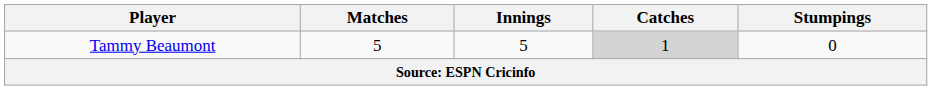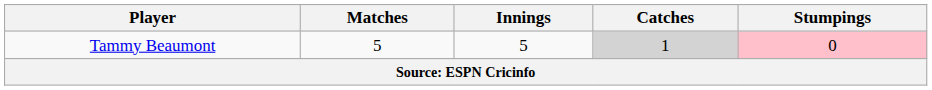(832, 44) no background -> (832, 44) pink background
